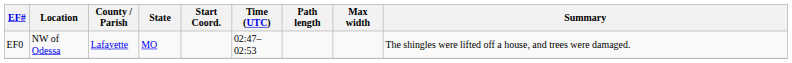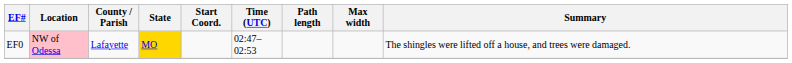(46, 44) no background -> (46, 44) pink background
(149, 44) no background -> (149, 44) gold background
